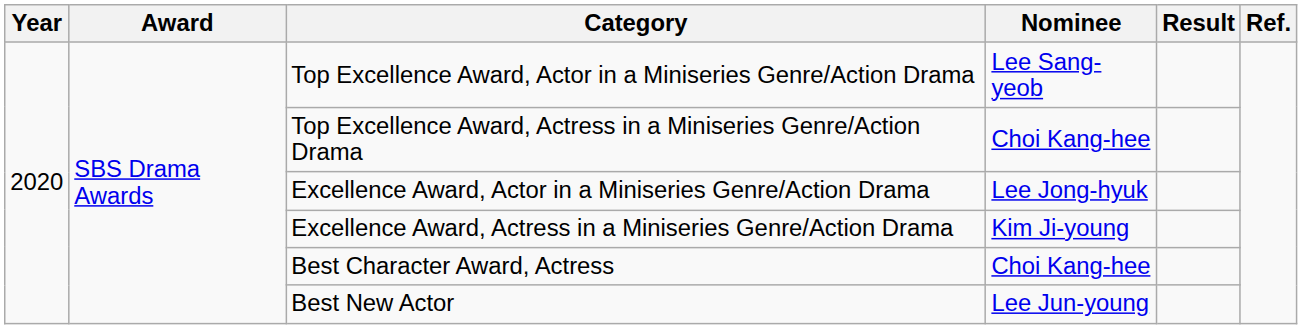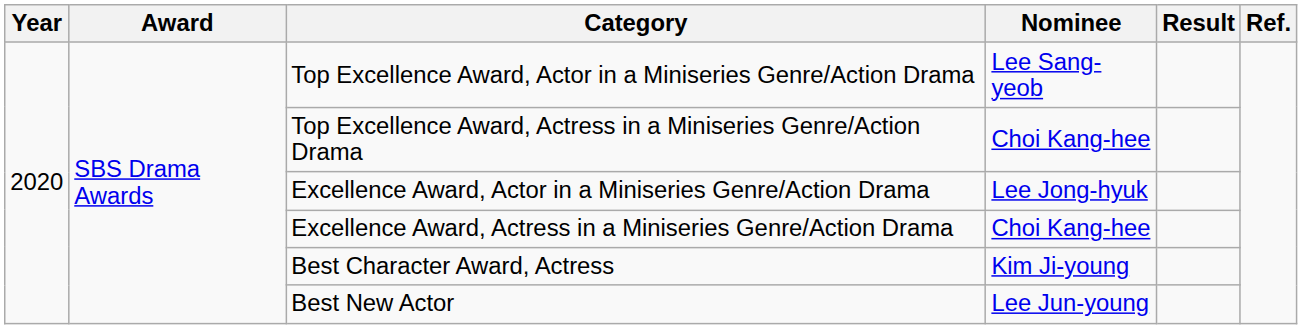(1060, 228) Kim Ji-young -> (1071, 228) Choi Kang-hee
(1071, 266) Choi Kang-hee -> (1060, 266) Kim Ji-young
